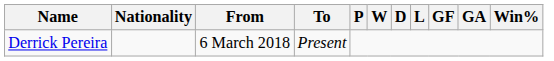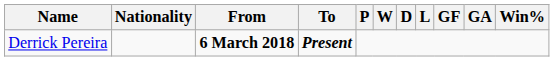(245, 42) normal -> (247, 42) bold
(322, 42) normal -> (327, 42) bold
